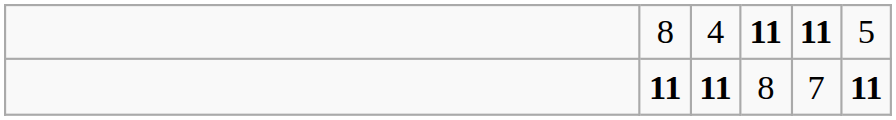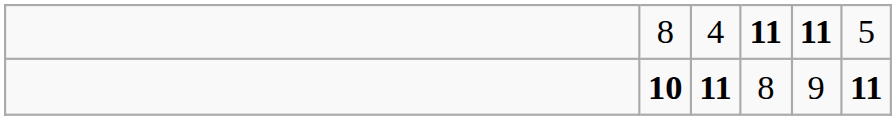(665, 86) 11 -> (665, 86) 10
(816, 86) 7 -> (816, 86) 9
